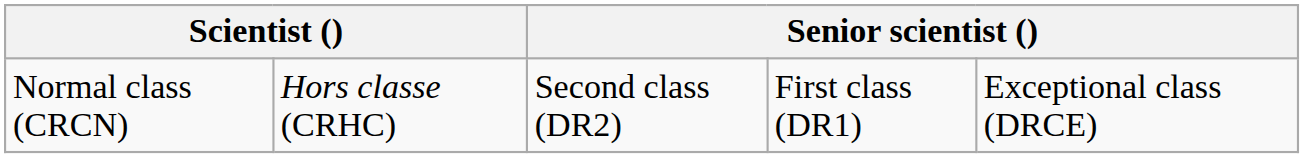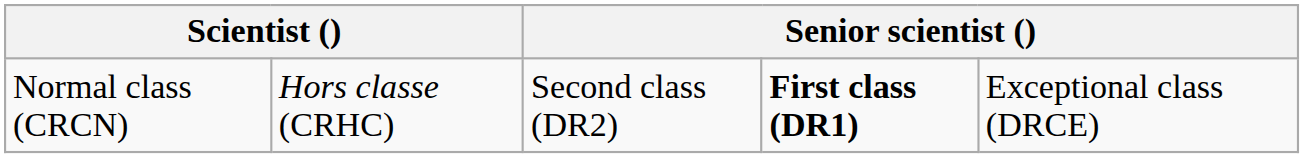(844, 104) normal -> (843, 104) bold
